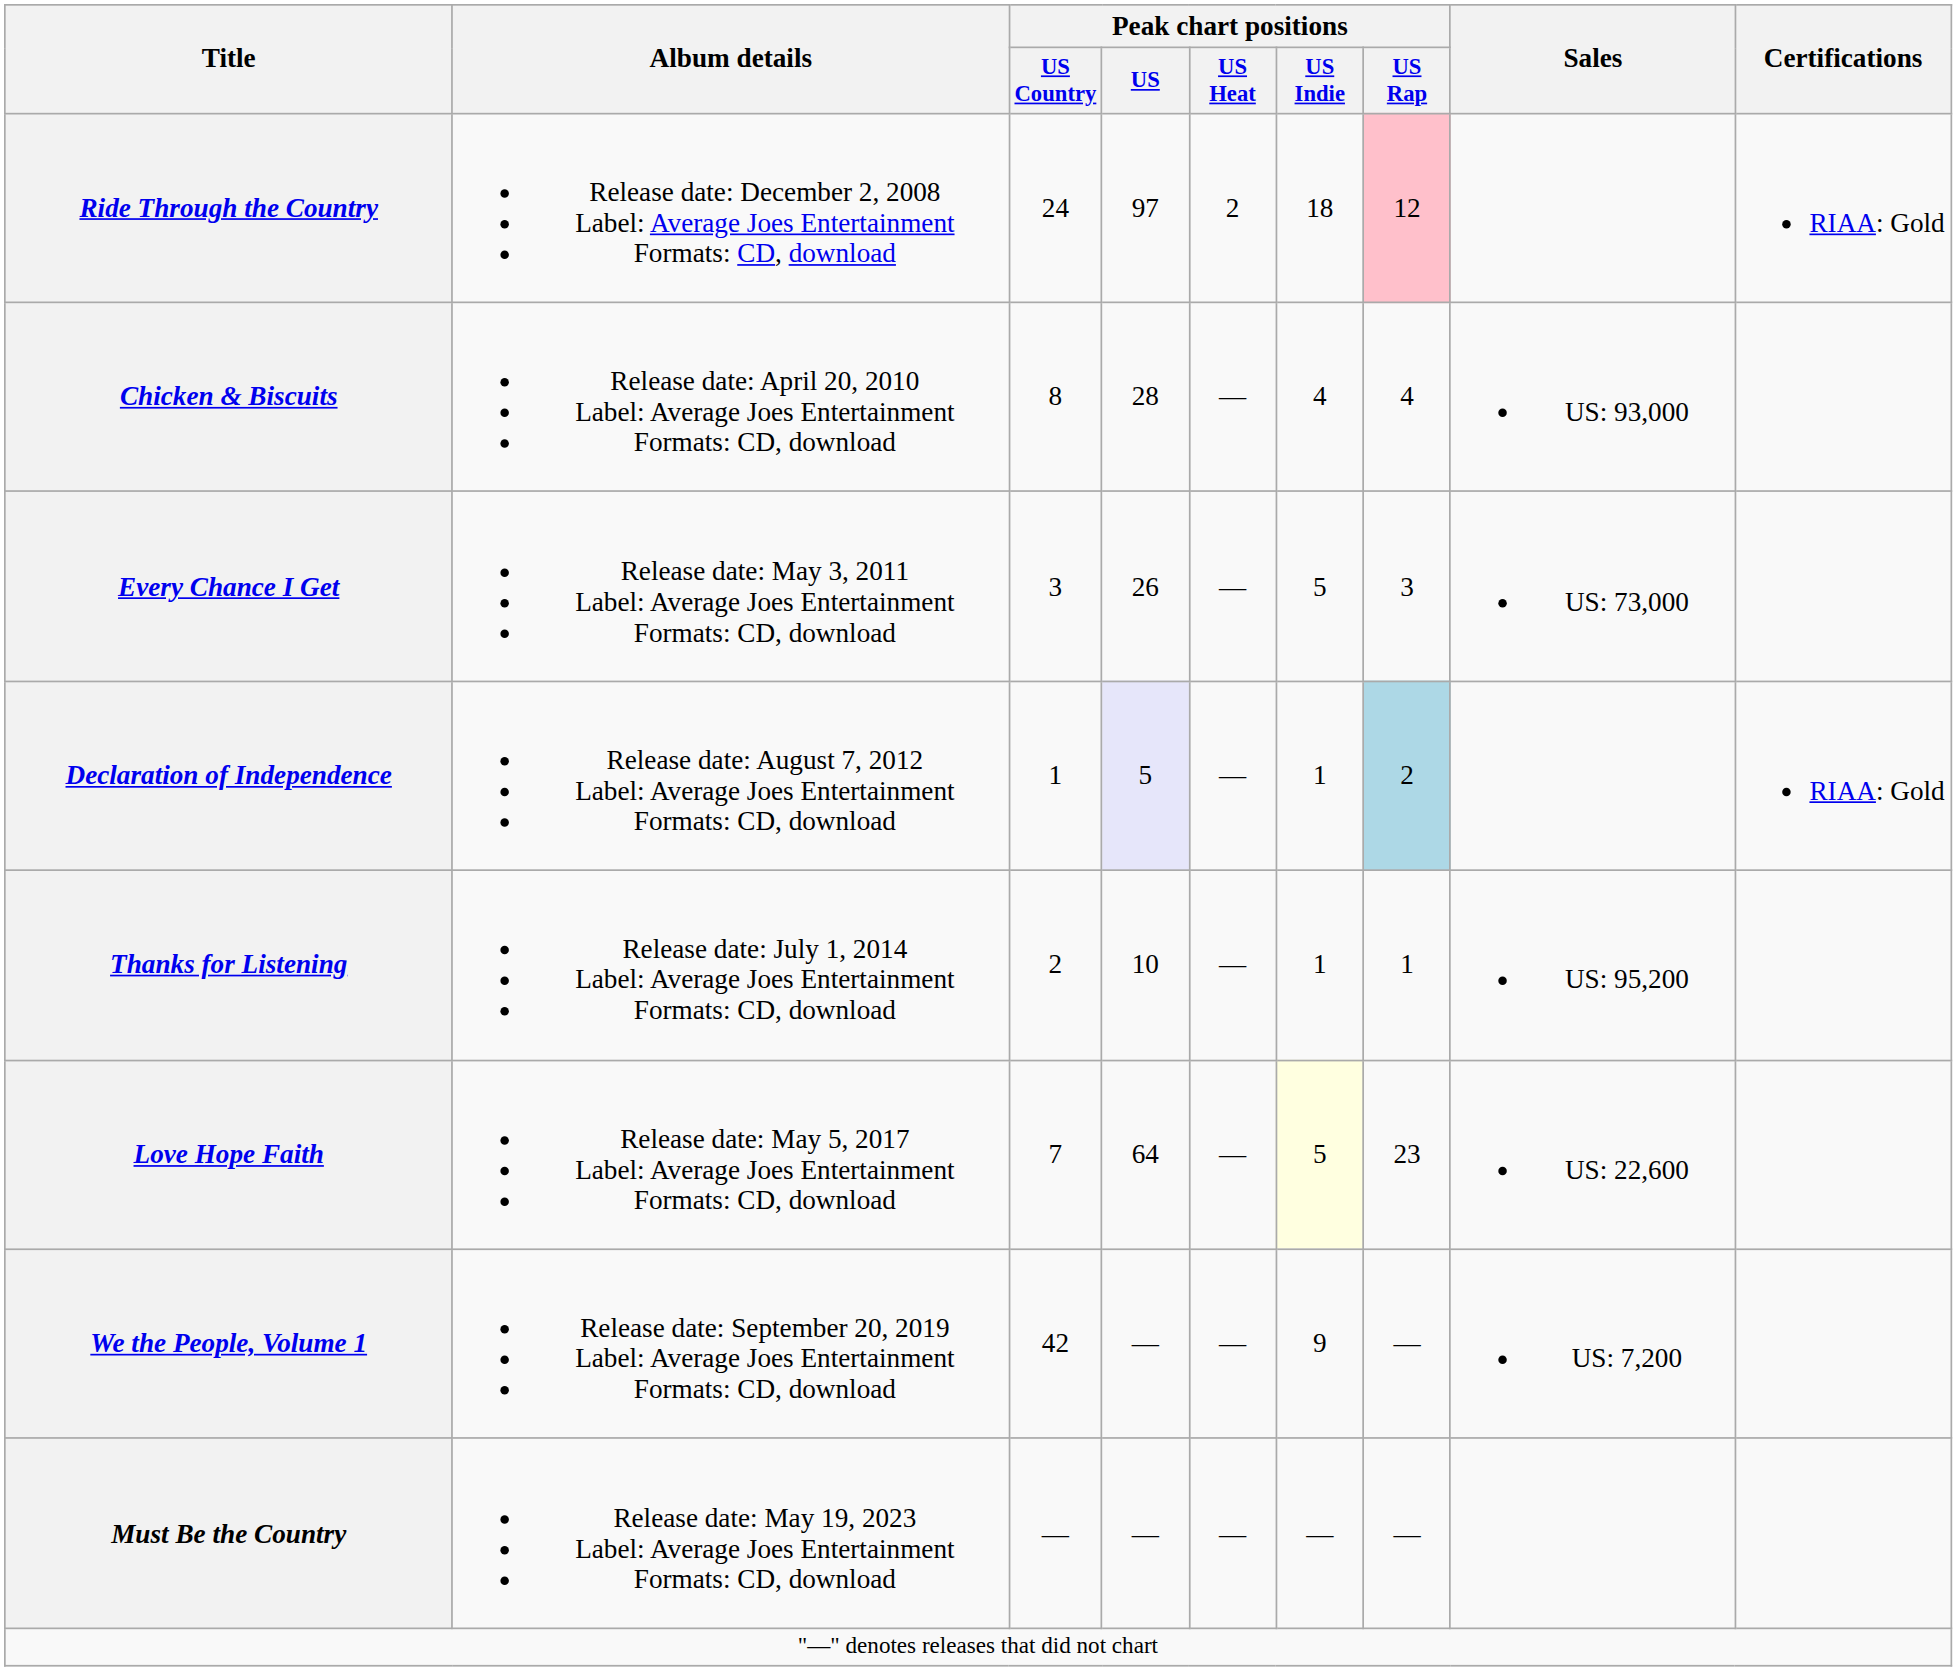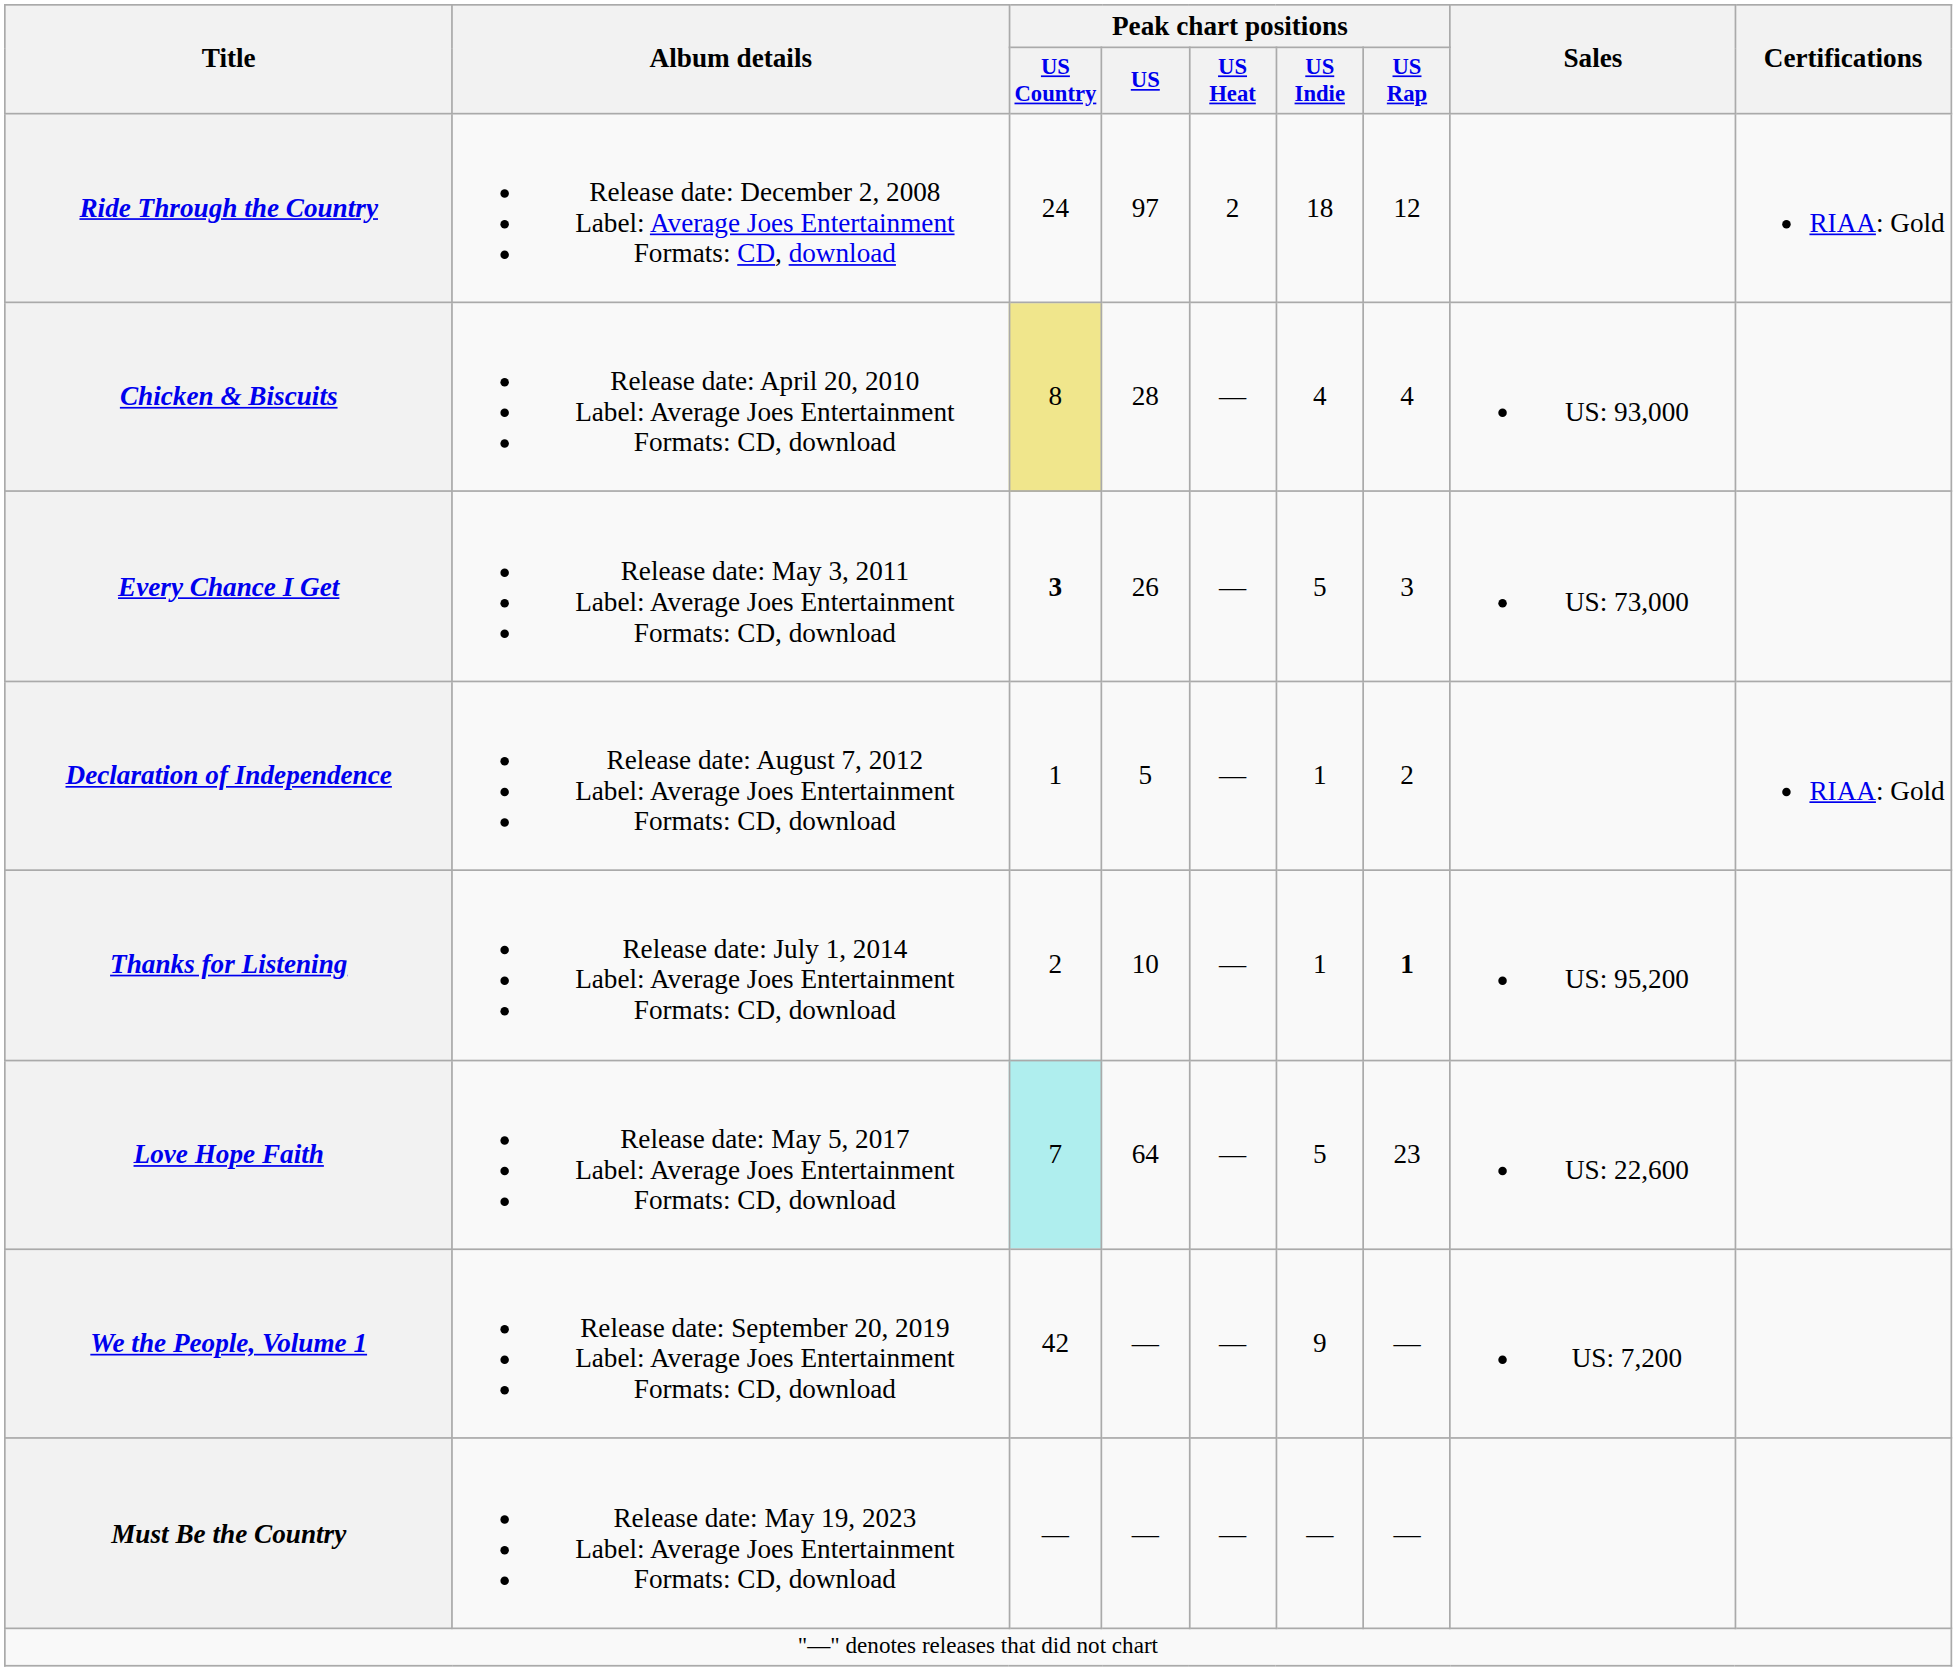(1407, 207) pink background -> (1407, 207) no background
(1055, 396) no background -> (1055, 396) khaki background
(1055, 586) normal -> (1055, 586) bold
(1145, 775) lavender background -> (1145, 775) no background
(1407, 775) lightblue background -> (1407, 775) no background
(1407, 964) normal -> (1407, 964) bold
(1055, 1154) no background -> (1055, 1154) paleturquoise background
(1320, 1154) lightyellow background -> (1320, 1154) no background
